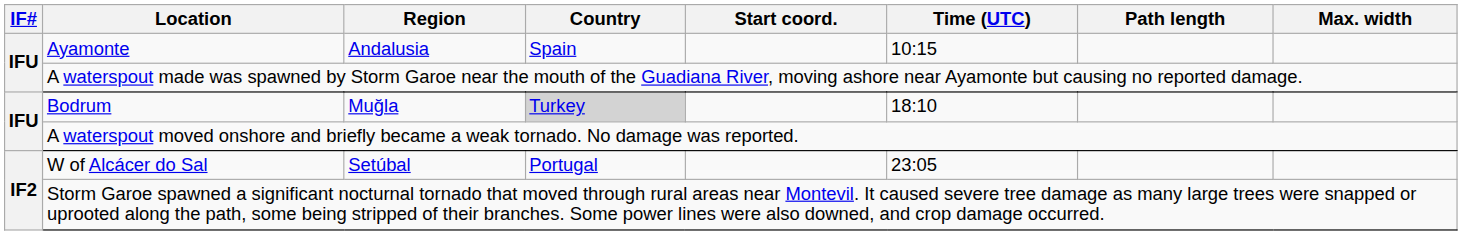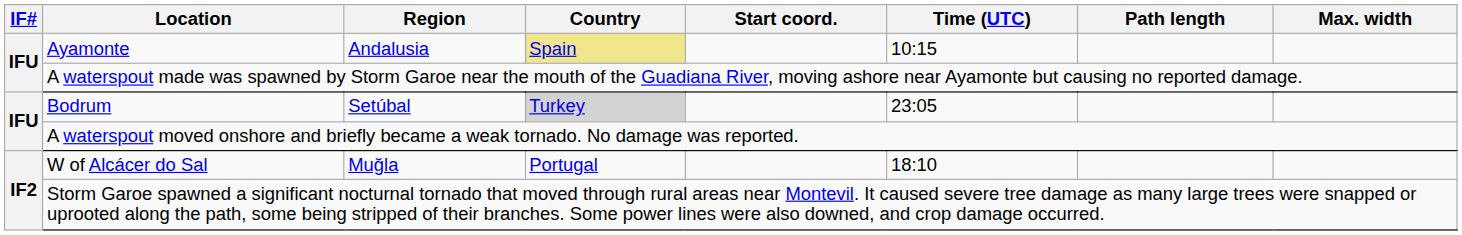(553, 48) no background -> (553, 48) khaki background
(373, 106) Muğla -> (379, 106) Setúbal
(914, 106) 18:10 -> (914, 106) 23:05
(379, 164) Setúbal -> (373, 164) Muğla
(914, 164) 23:05 -> (914, 164) 18:10
